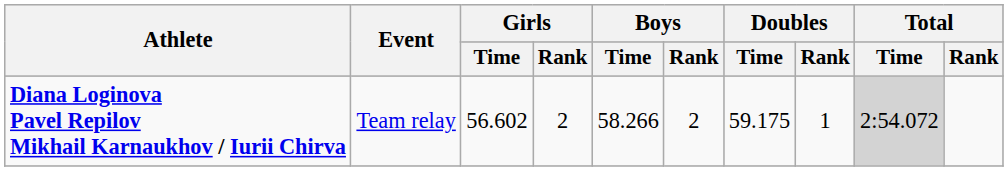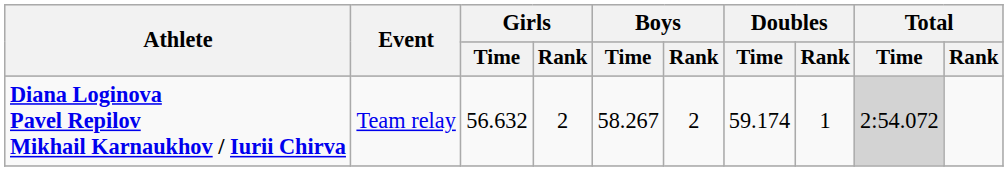(497, 121) 56.602 -> (497, 121) 56.632
(628, 121) 58.266 -> (628, 121) 58.267
(759, 121) 59.175 -> (759, 121) 59.174
